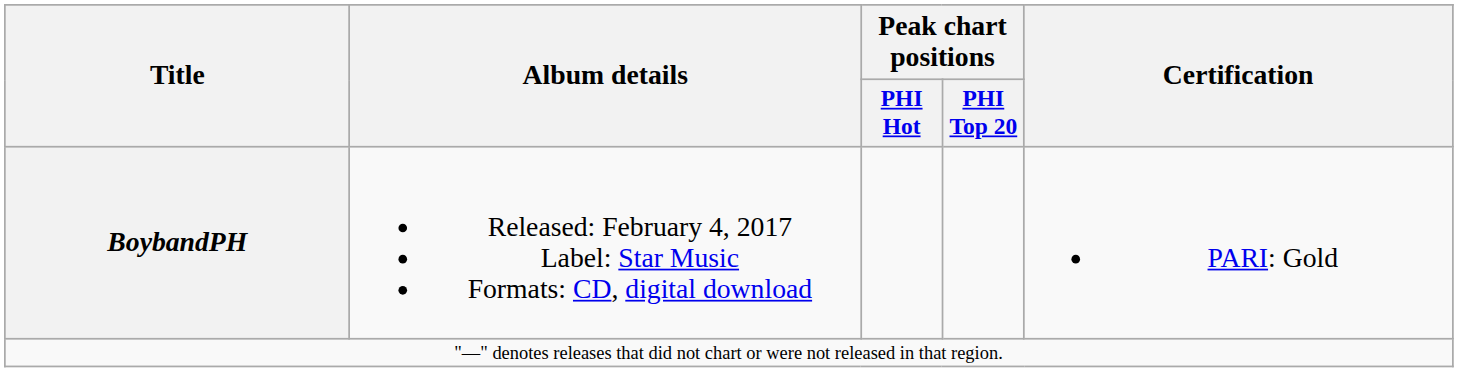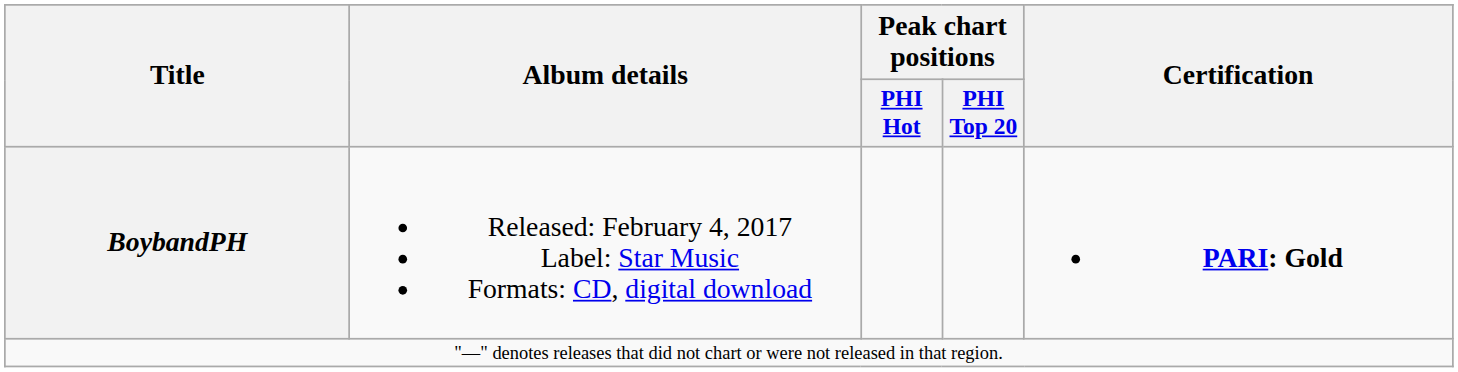(1238, 258) normal -> (1238, 258) bold
